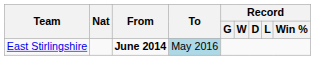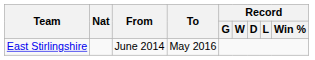(140, 47) bold -> (139, 47) normal
(195, 47) lightblue background -> (193, 47) no background
